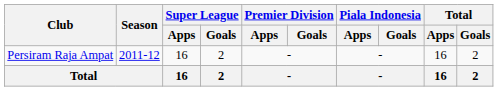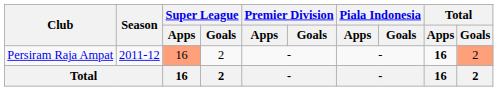(182, 55) no background -> (182, 55) lightsalmon background
(441, 55) normal -> (441, 55) bold
(475, 55) no background -> (475, 55) lightsalmon background
